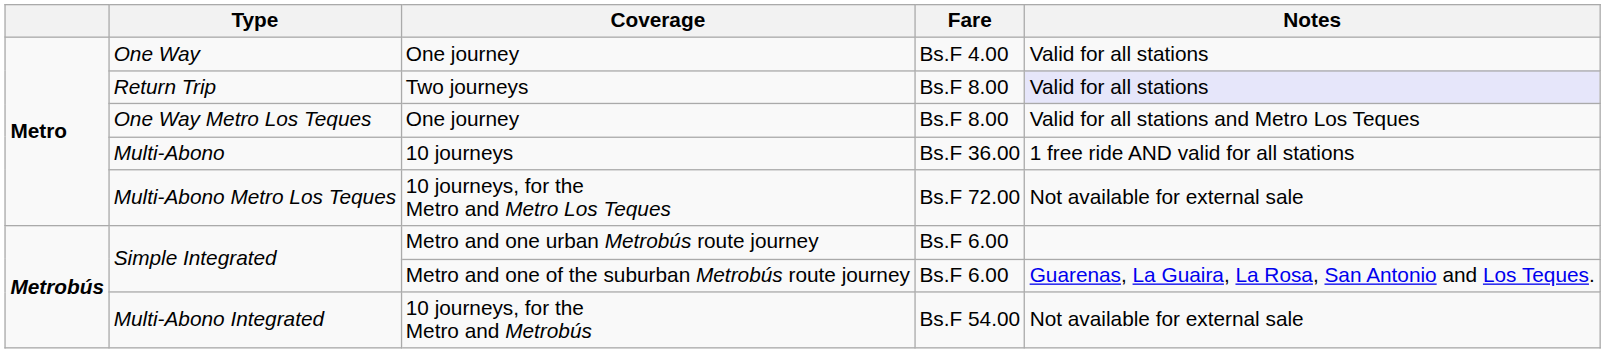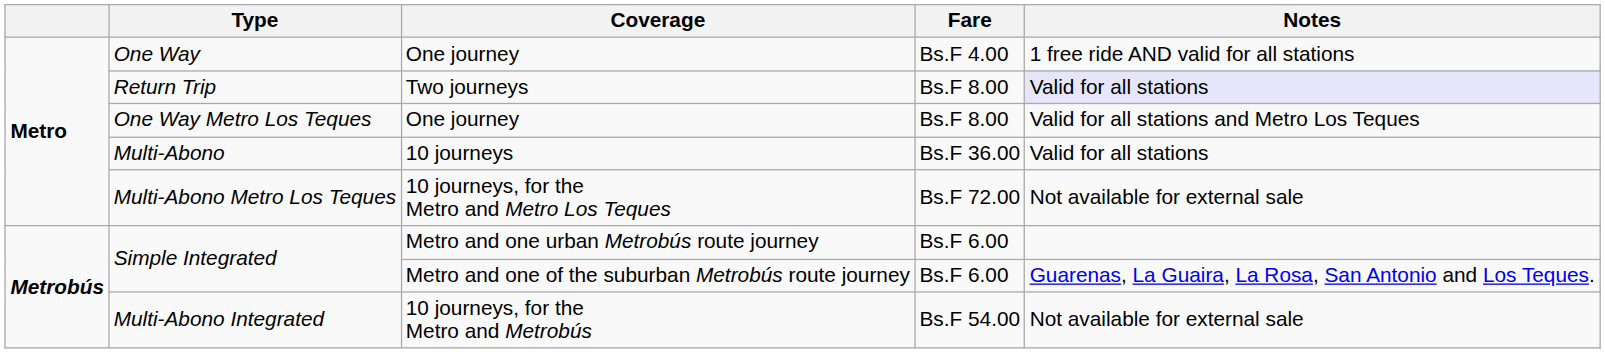(1119, 53) Valid for all stations -> (1192, 53) 1 free ride AND valid for all stations
(1192, 152) 1 free ride AND valid for all stations -> (1119, 152) Valid for all stations
